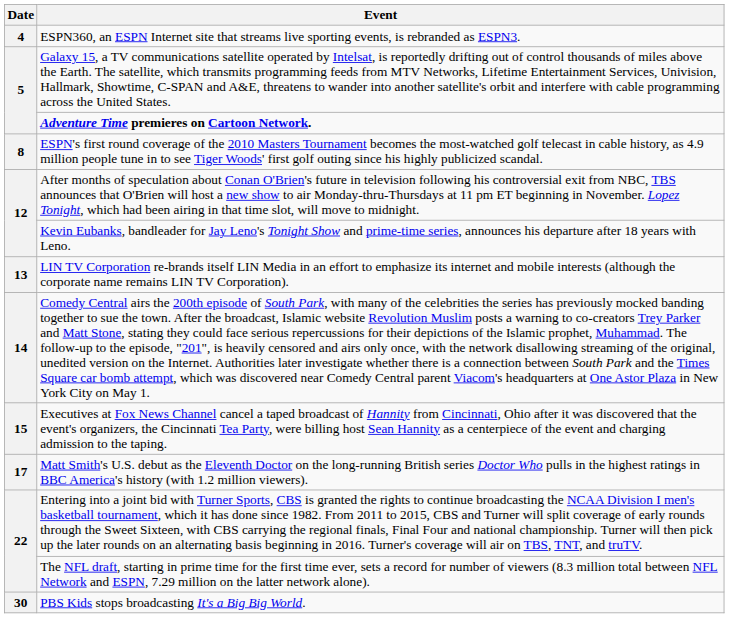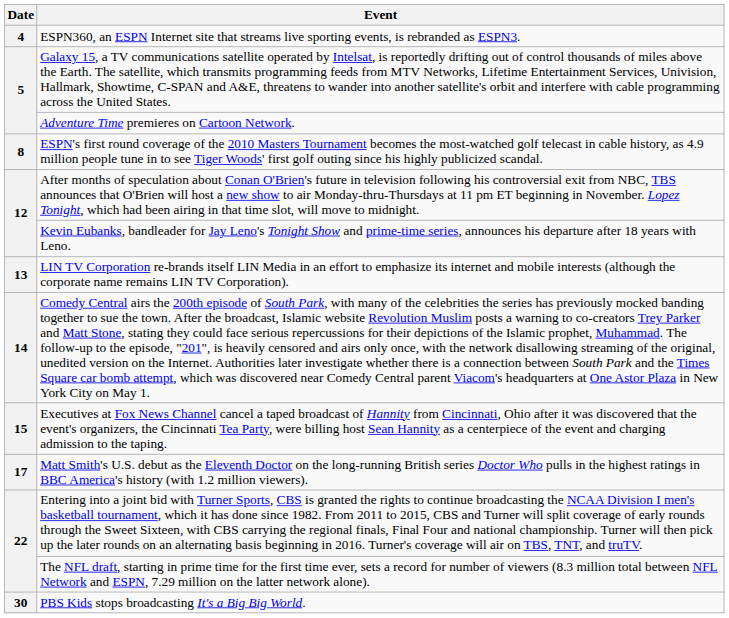(176, 123) bold -> (168, 123) normal
